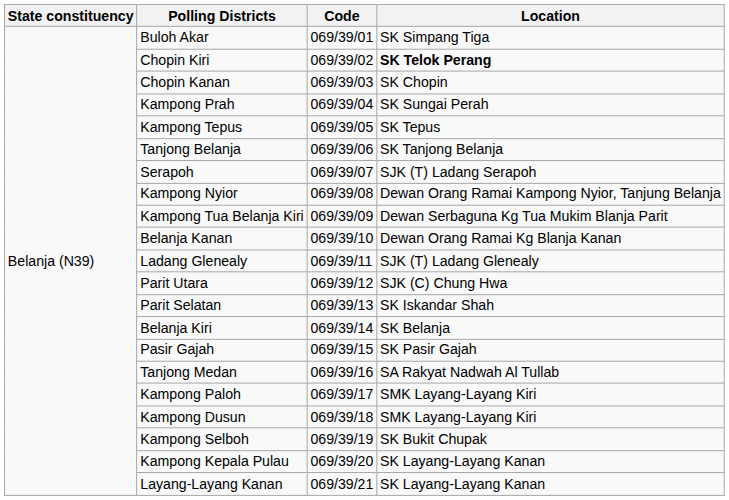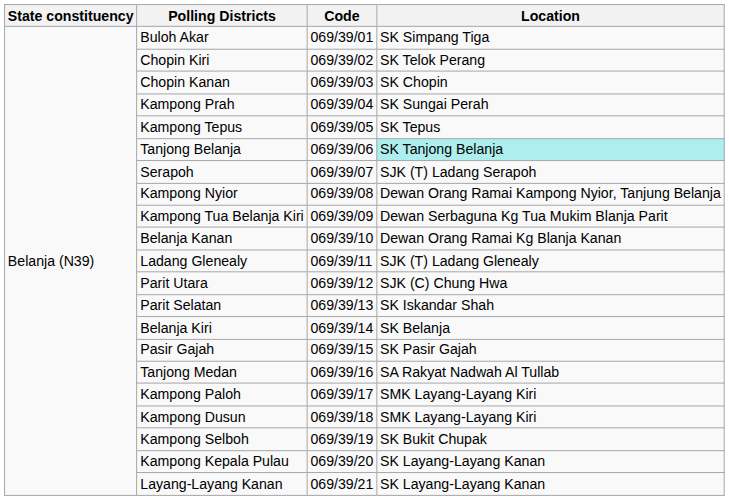(436, 60) bold -> (433, 60) normal
(442, 149) no background -> (442, 149) paleturquoise background
